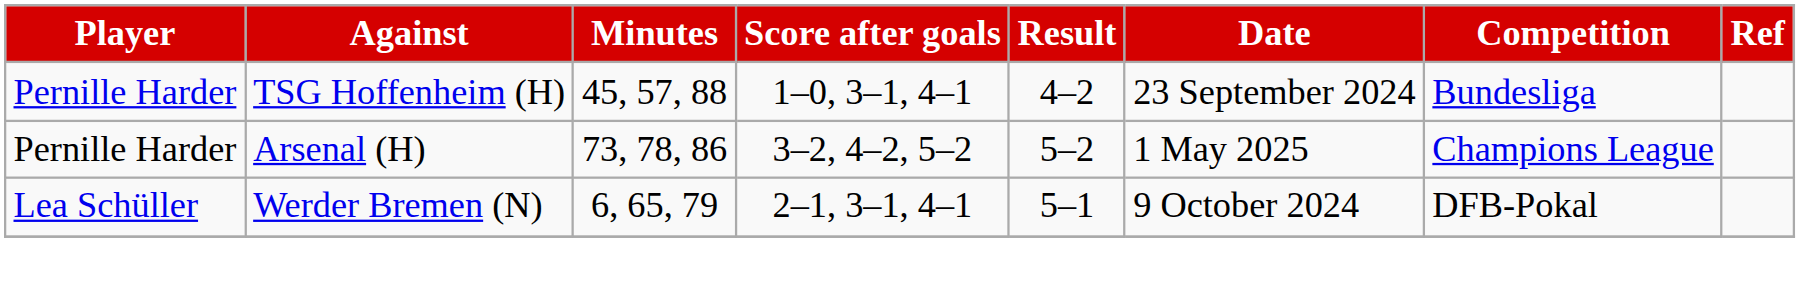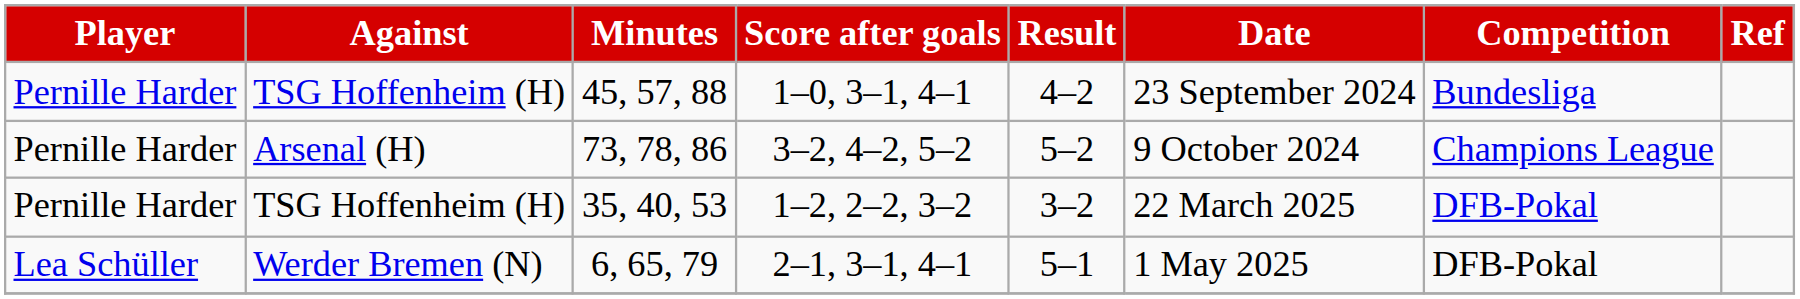(1221, 148) 1 May 2025 -> (1246, 148) 9 October 2024
+ row: (655, 206)
(1246, 206) 9 October 2024 -> (1221, 263) 1 May 2025
